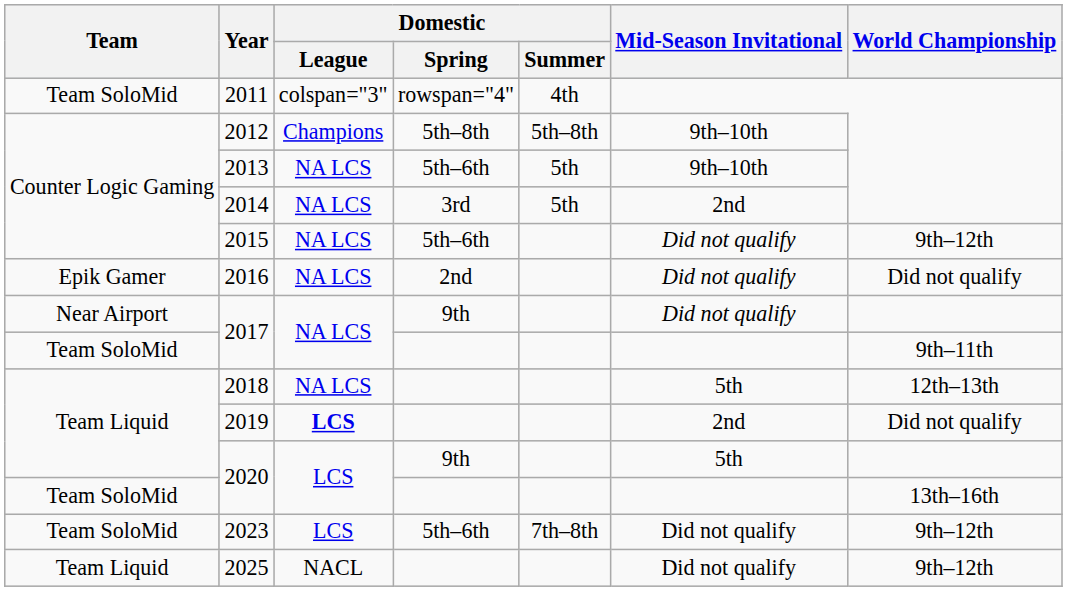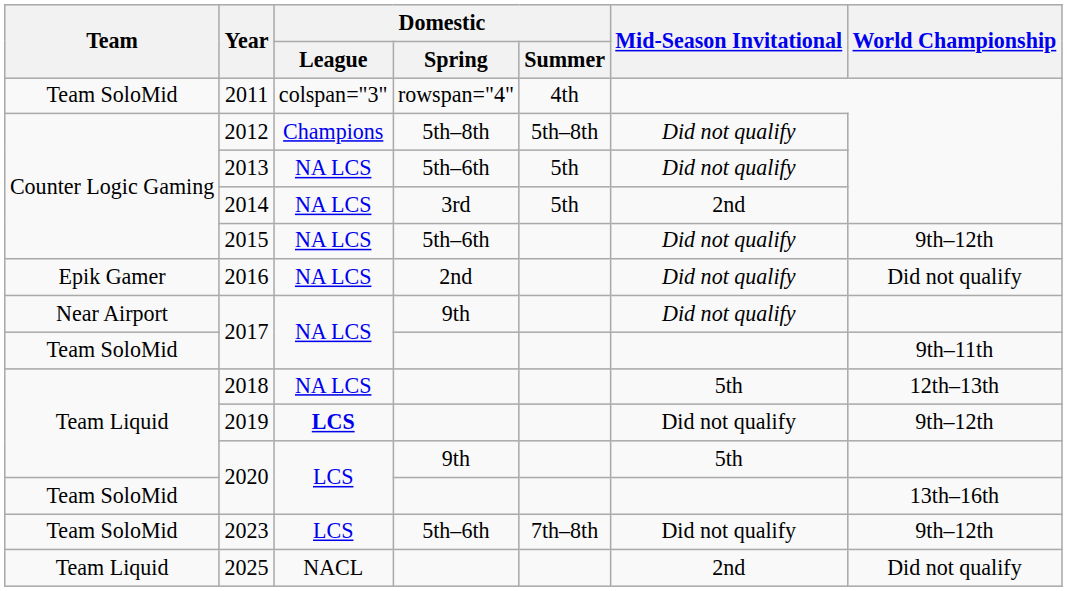(729, 132) 9th–10th -> (729, 132) Did not qualify
(729, 168) 9th–10th -> (729, 168) Did not qualify
(729, 422) 2nd -> (729, 422) Did not qualify
(954, 422) Did not qualify -> (954, 422) 9th–12th
(729, 568) Did not qualify -> (729, 568) 2nd
(954, 568) 9th–12th -> (954, 568) Did not qualify
